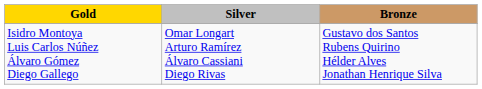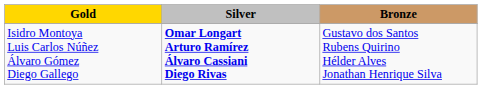(204, 53) normal -> (207, 53) bold
